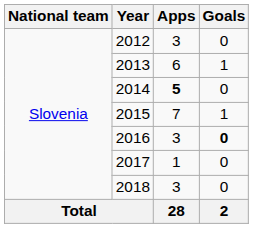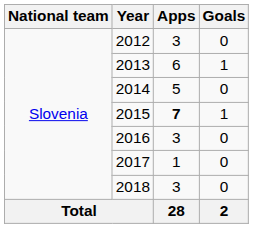(176, 89) bold -> (176, 89) normal
(176, 114) normal -> (176, 114) bold
(224, 138) bold -> (224, 138) normal
